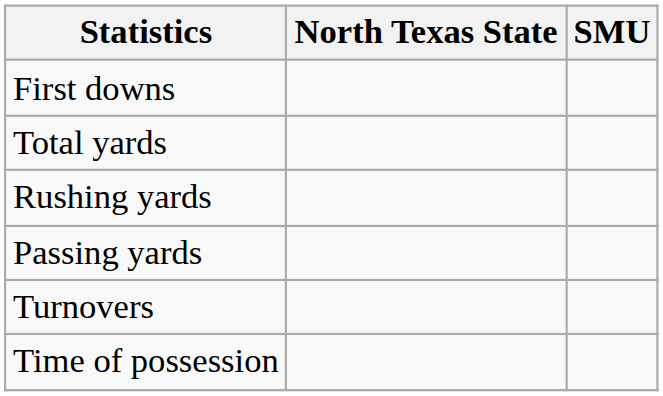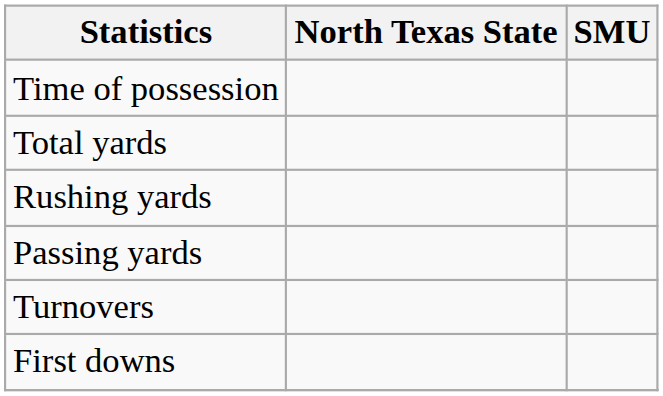rows swapped: (94, 87) <-> (146, 361)
